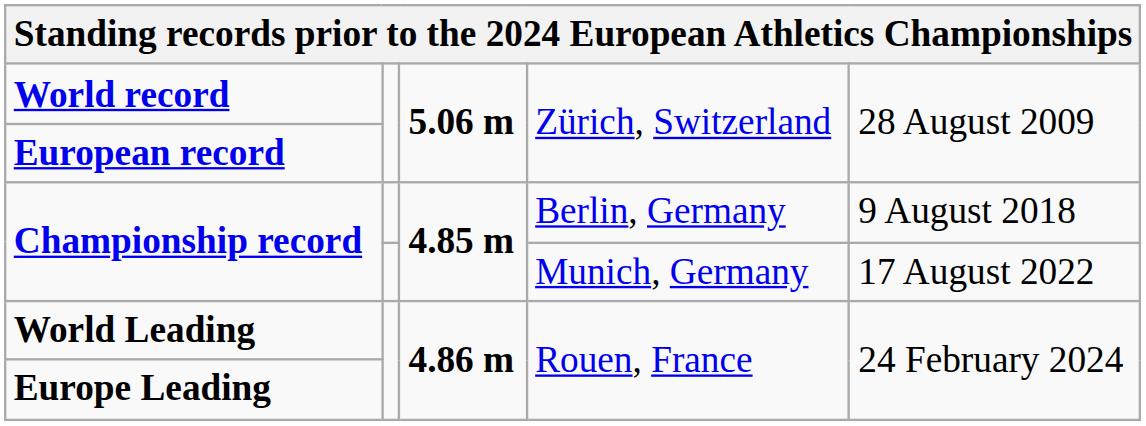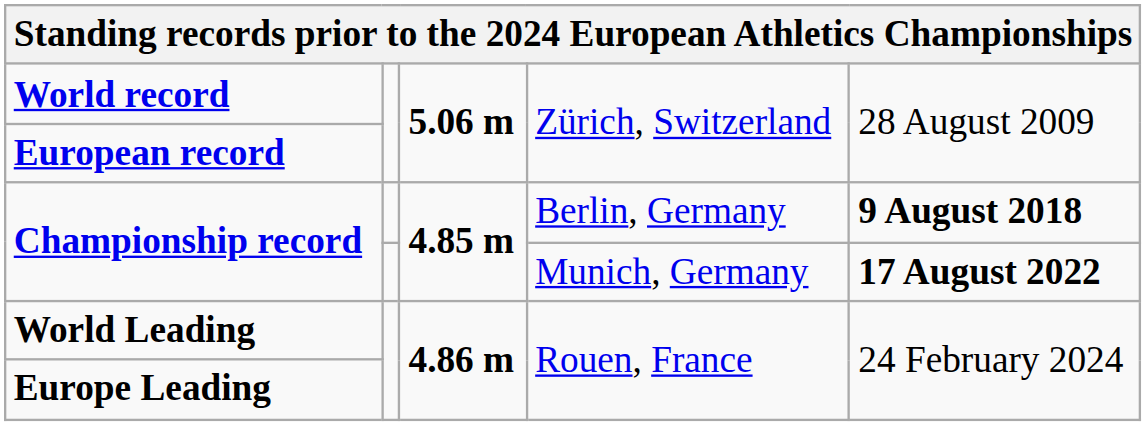(967, 211) normal -> (970, 211) bold
(976, 270) normal -> (980, 270) bold
